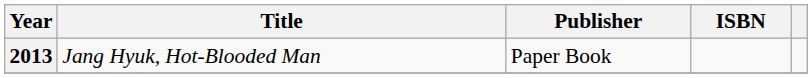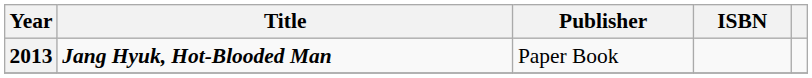(192, 55) normal -> (197, 55) bold
